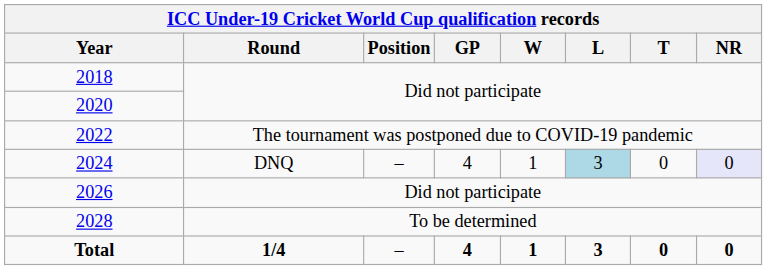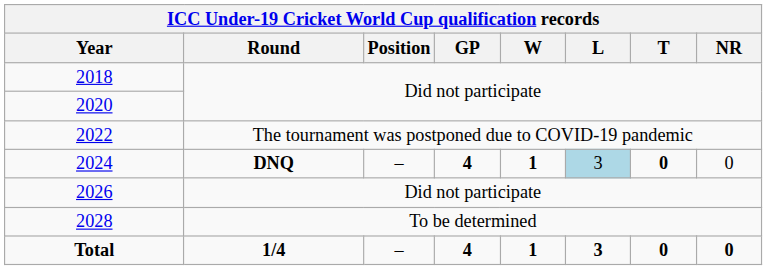(274, 163) normal -> (274, 163) bold
(467, 163) normal -> (467, 163) bold
(533, 163) normal -> (533, 163) bold
(664, 163) normal -> (664, 163) bold
(729, 163) lavender background -> (729, 163) no background
